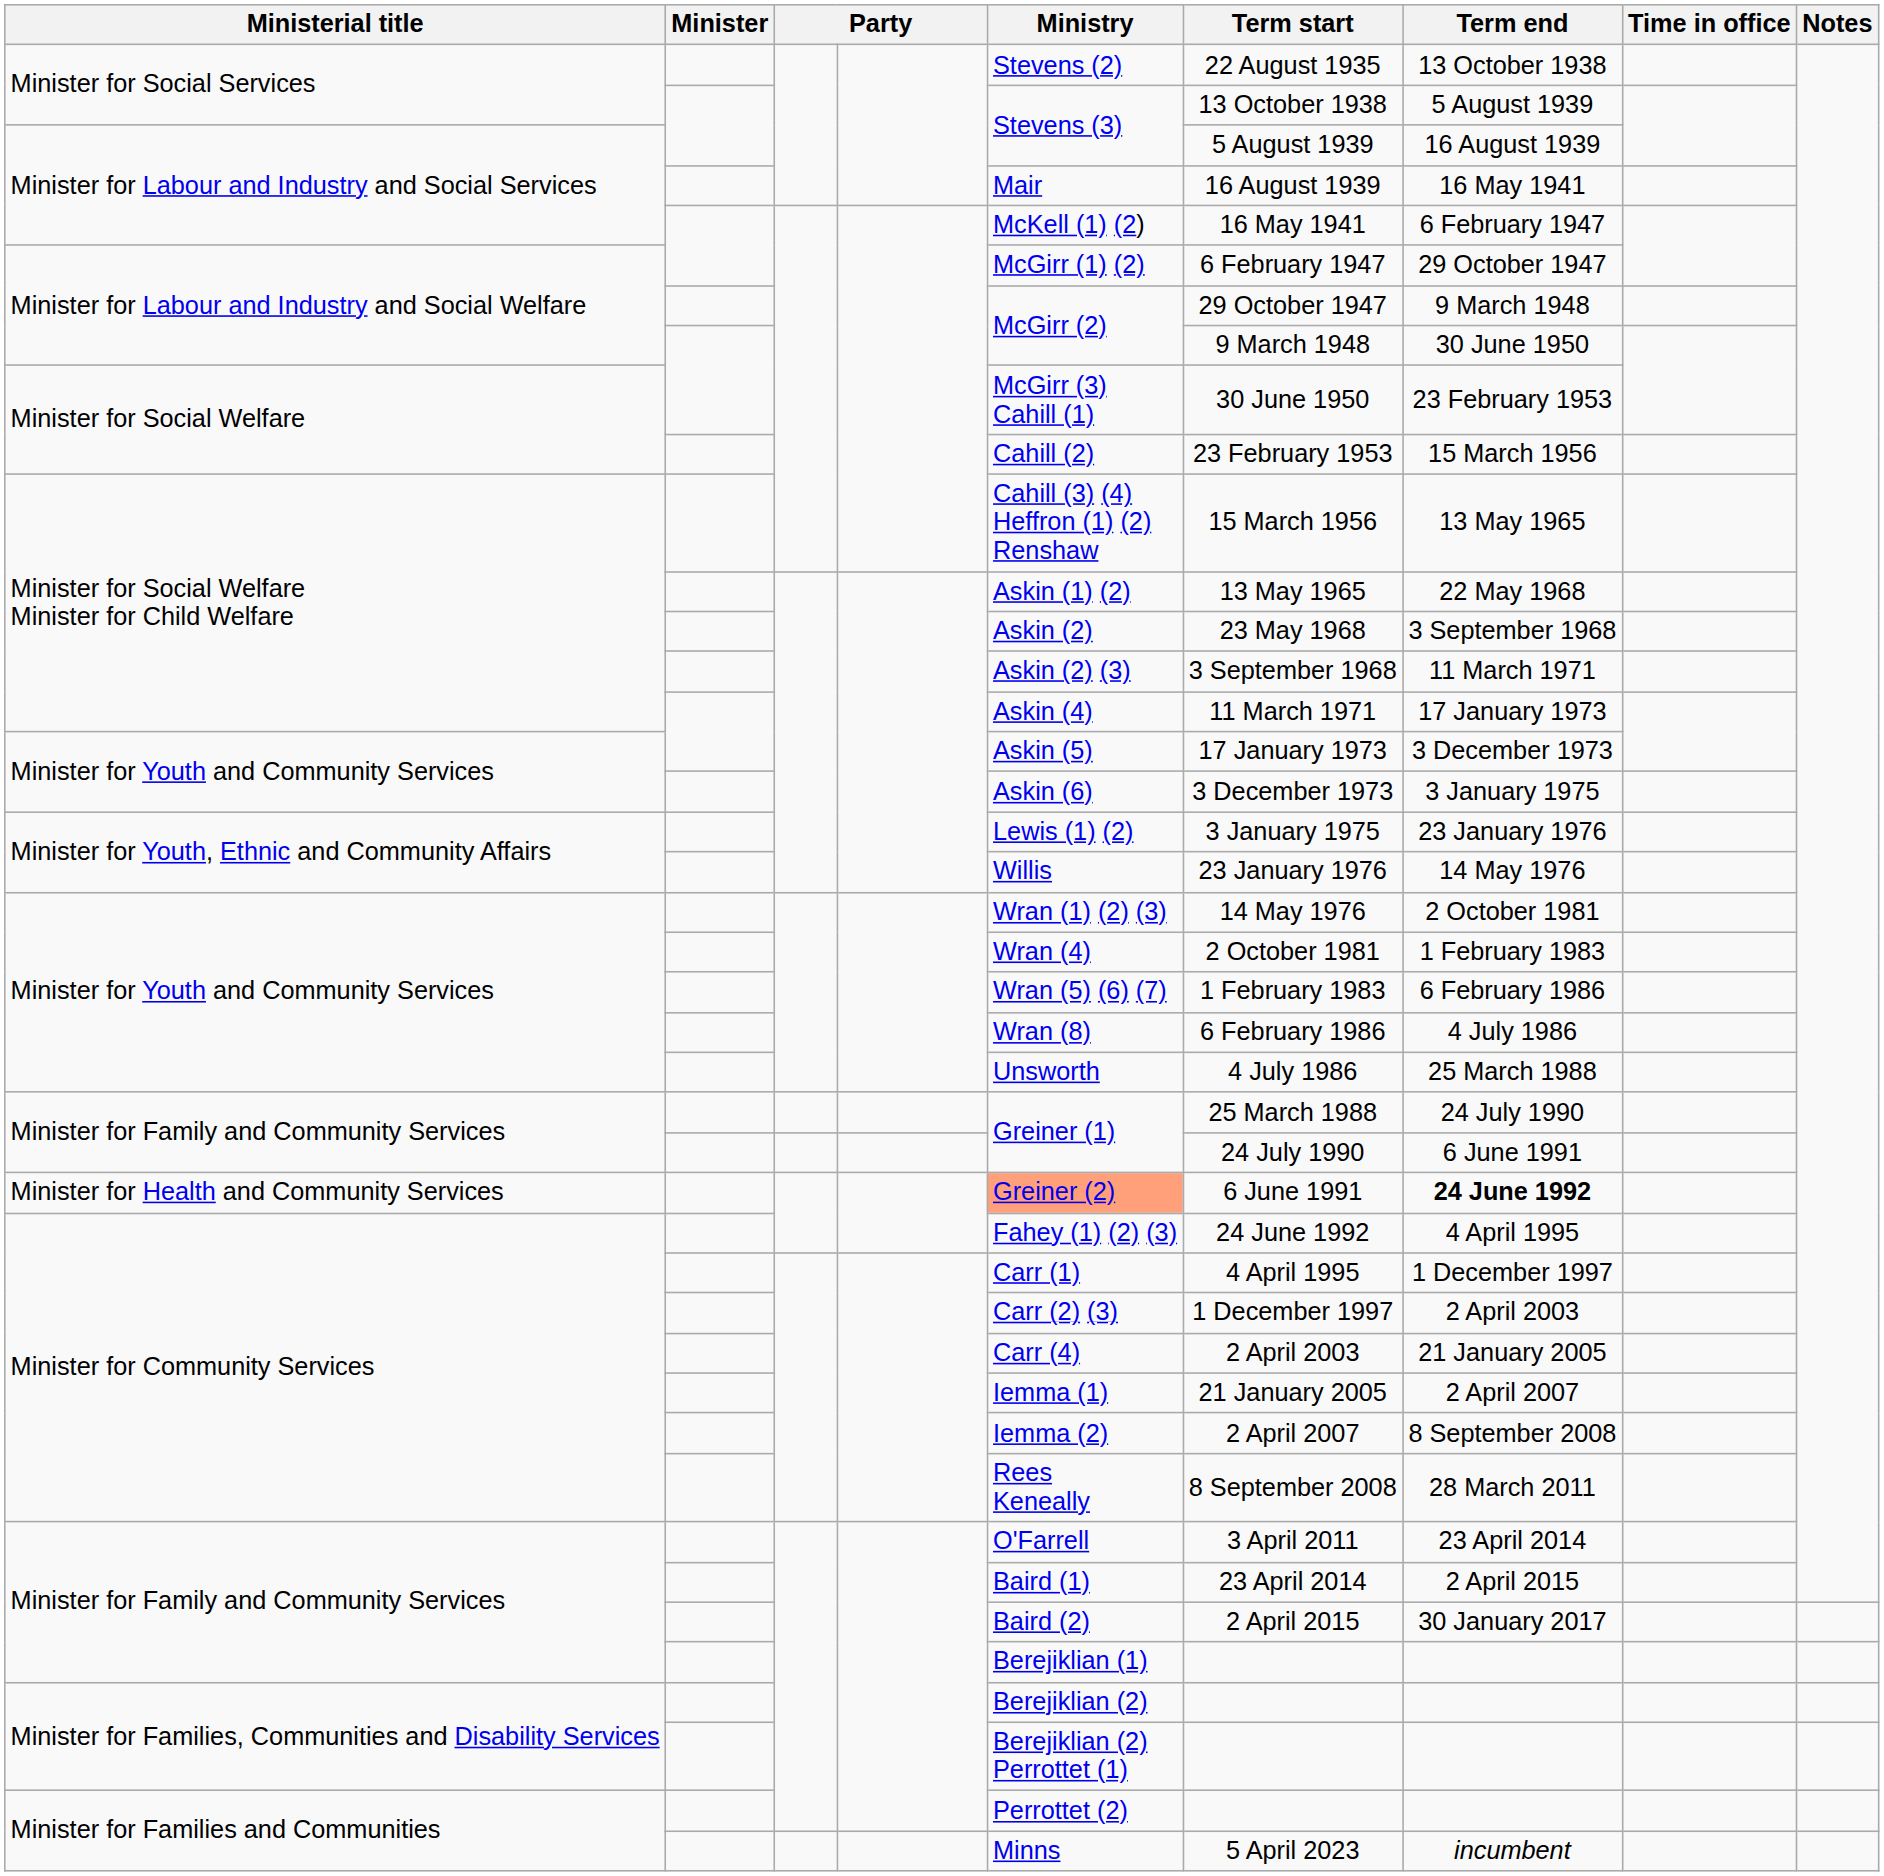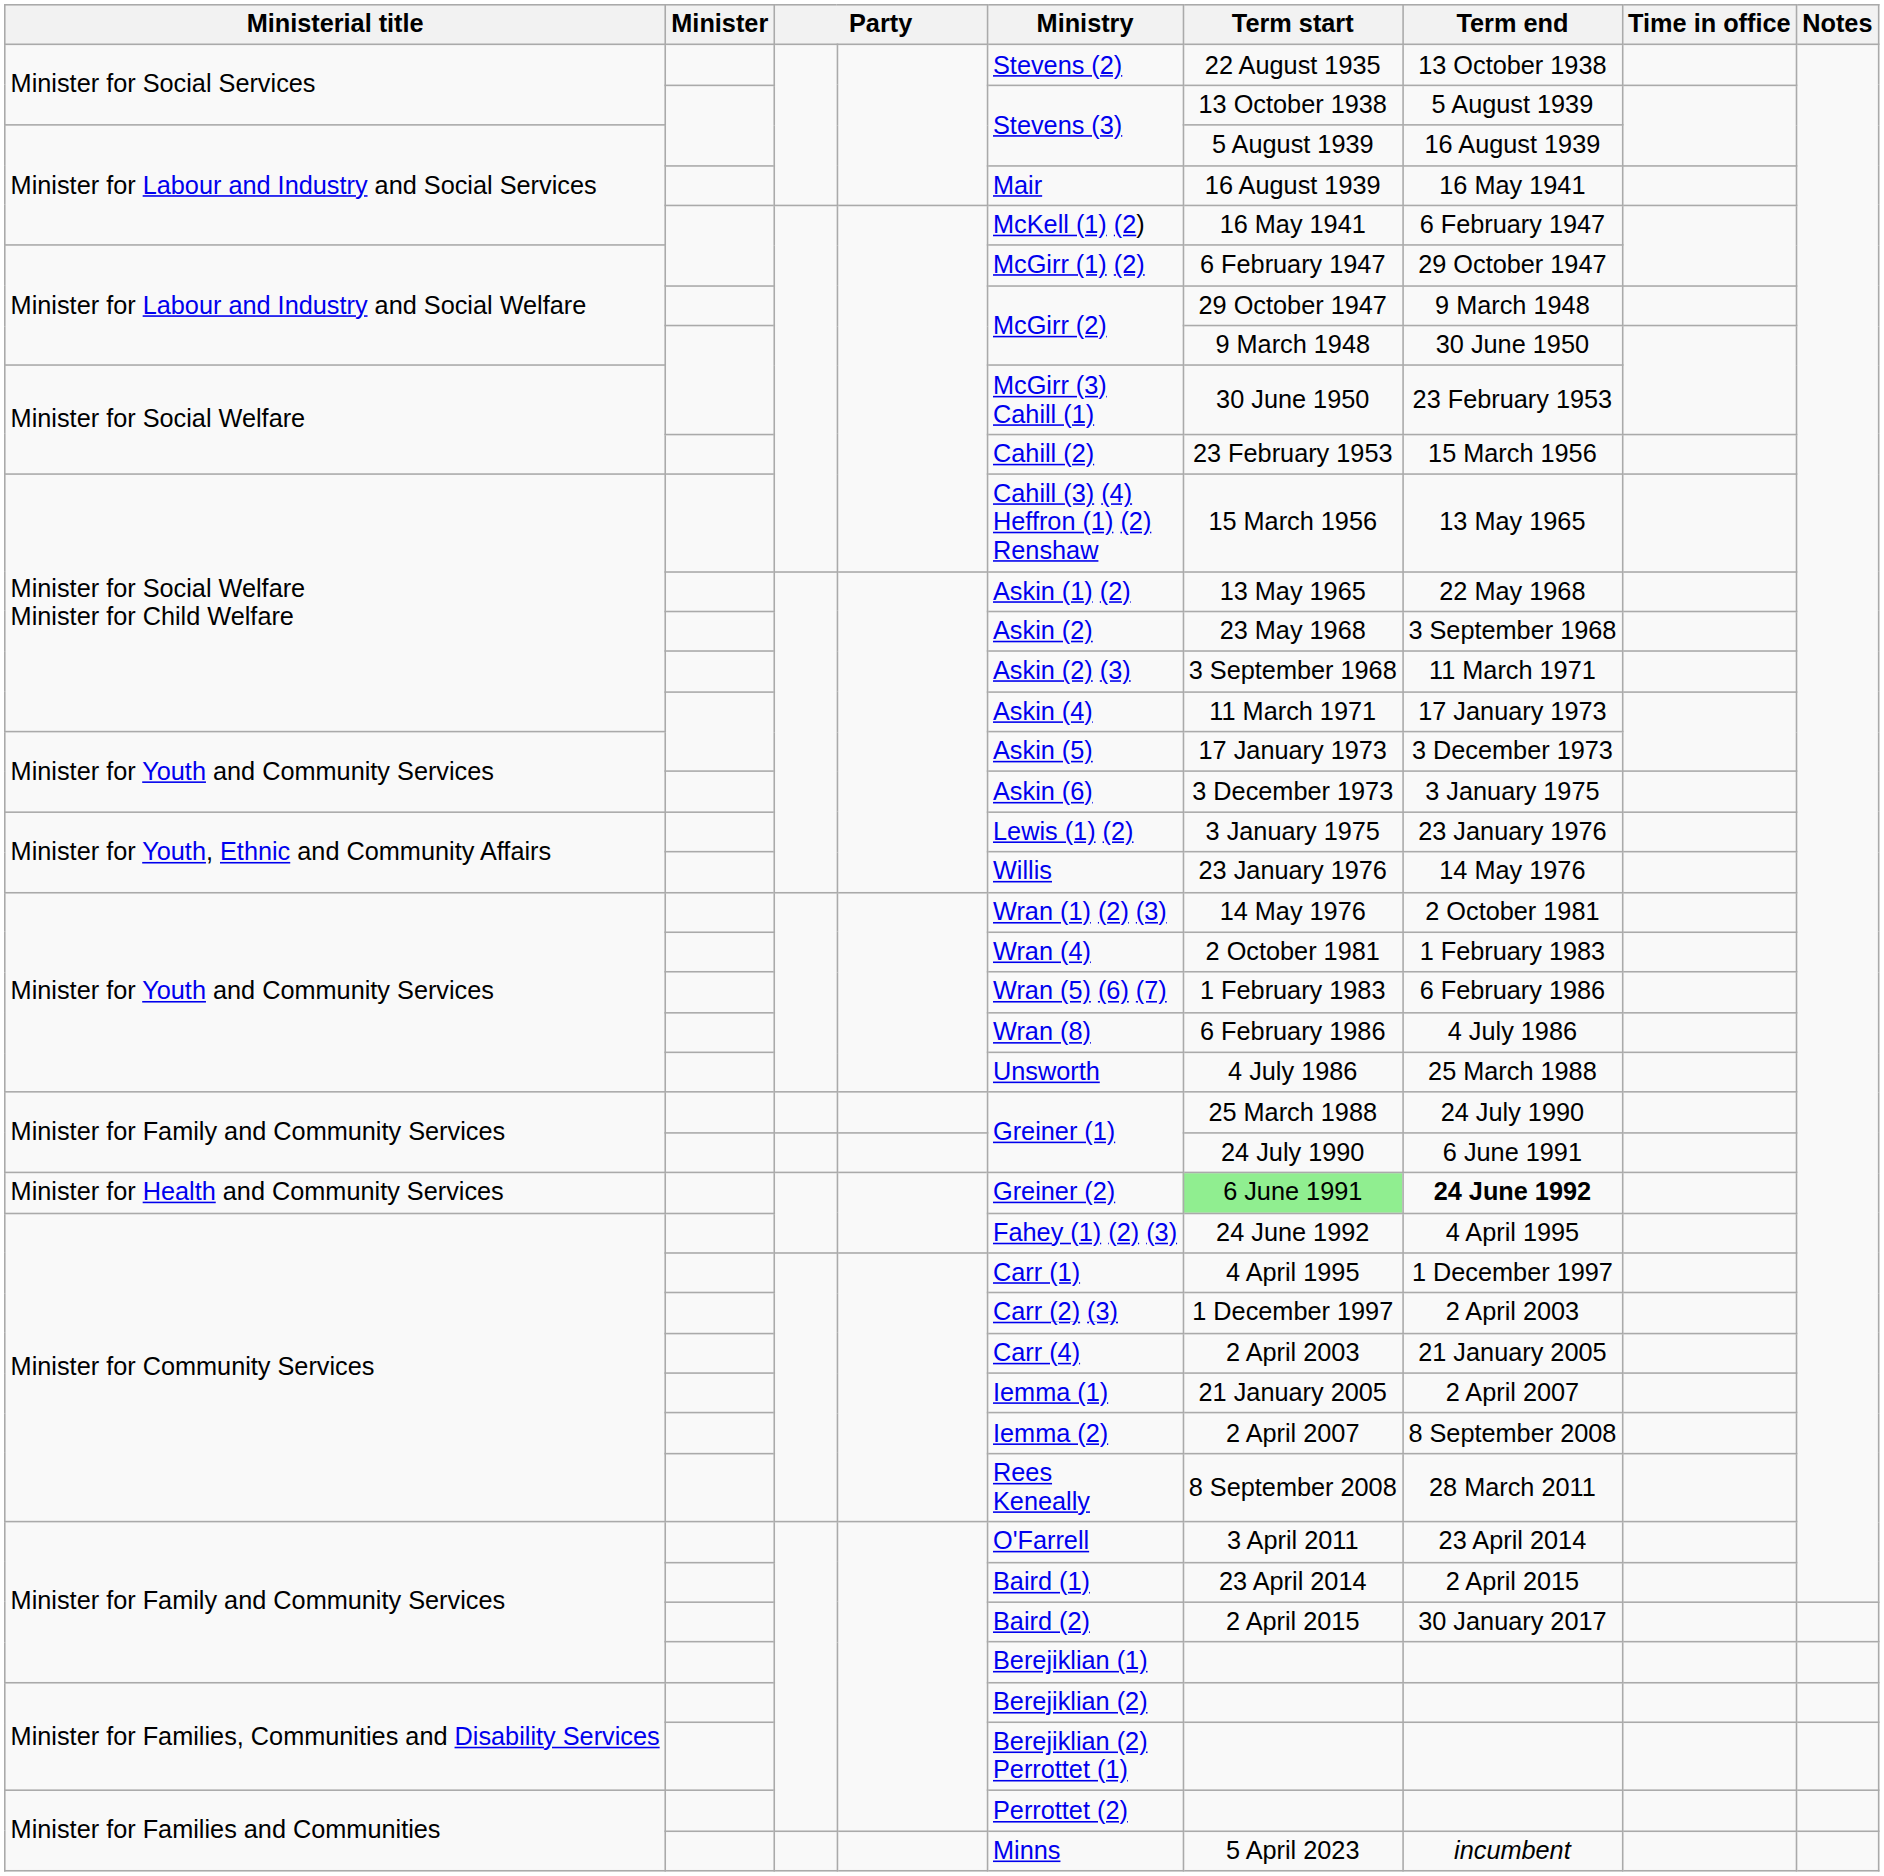(1054, 1192) lightsalmon background -> (1054, 1192) no background
(1293, 1192) no background -> (1293, 1192) lightgreen background
